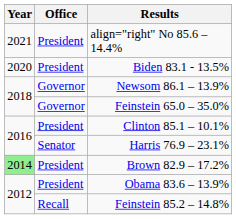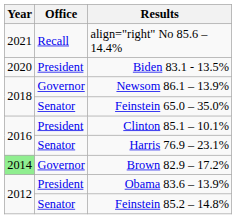(60, 40) President -> (53, 40) Recall
(61, 106) Governor -> (56, 106) Senator
(60, 164) President -> (61, 164) Governor
(53, 203) Recall -> (56, 203) Senator
